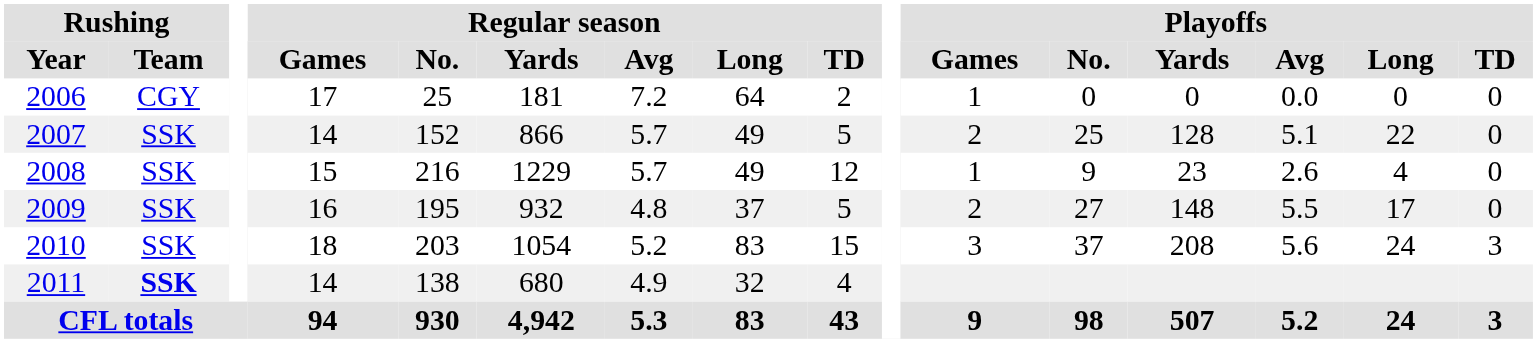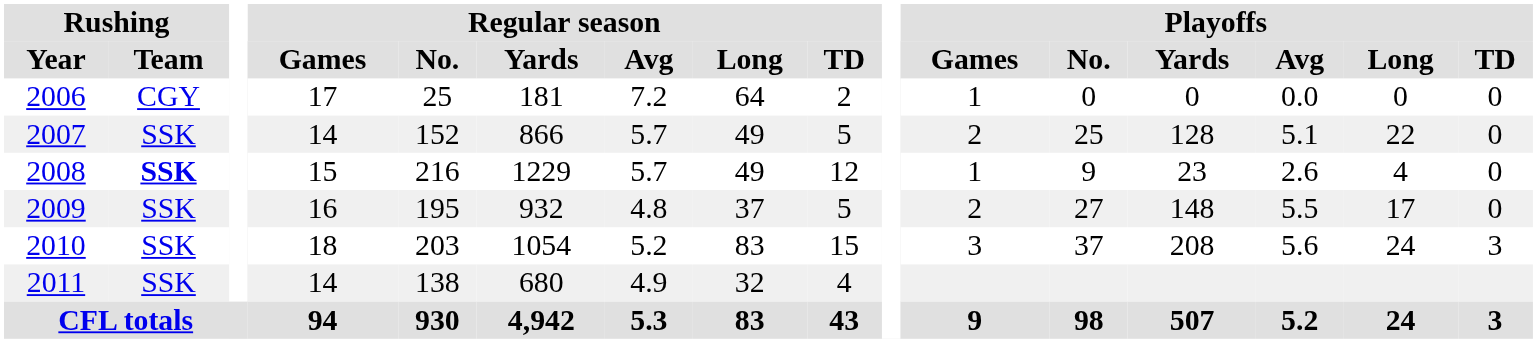(169, 170) normal -> (169, 170) bold
(169, 282) bold -> (169, 282) normal
